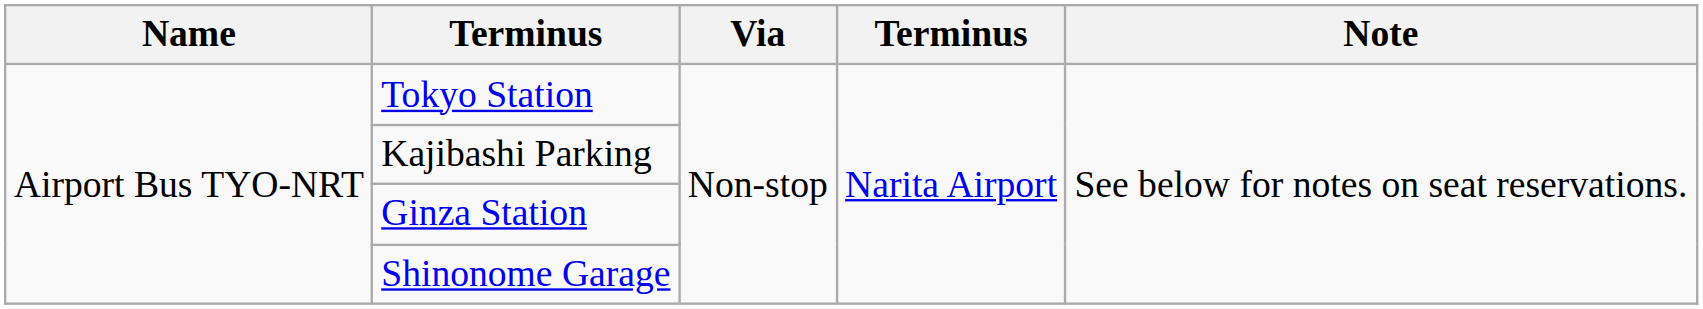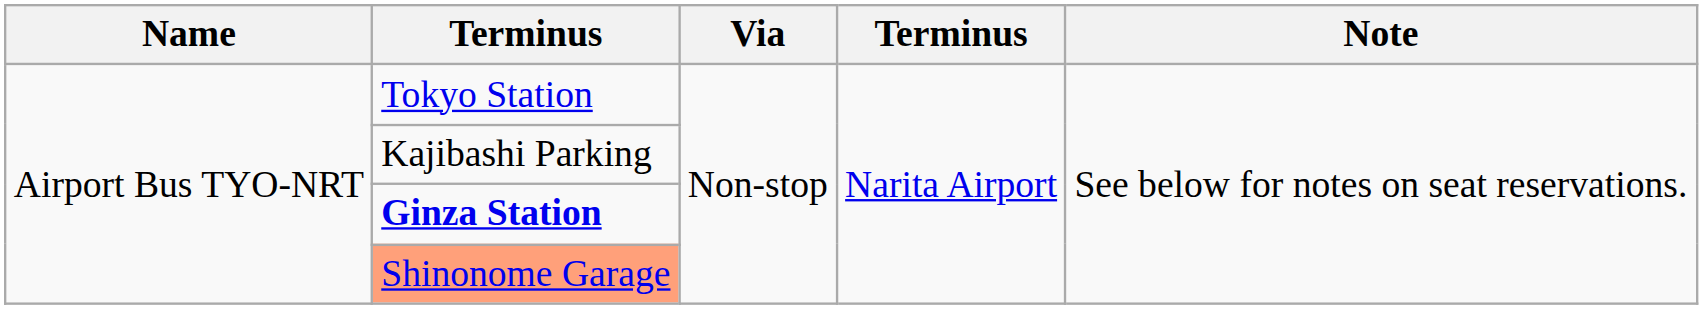(484, 213) normal -> (491, 213) bold
(526, 272) no background -> (526, 272) lightsalmon background
